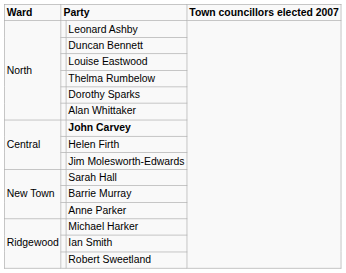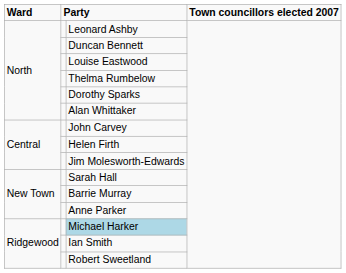(100, 128) bold -> (98, 128) normal
(103, 227) no background -> (103, 227) lightblue background
